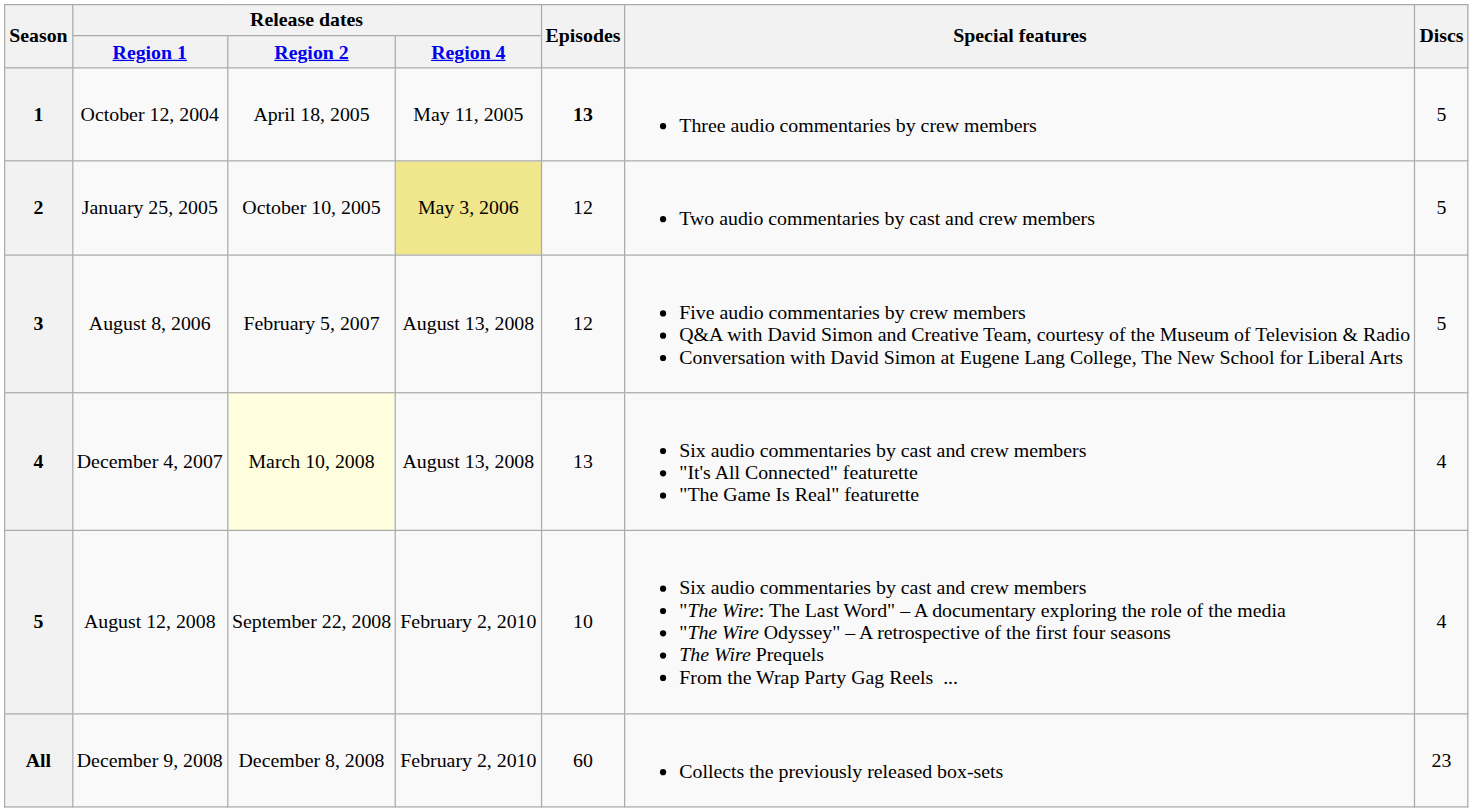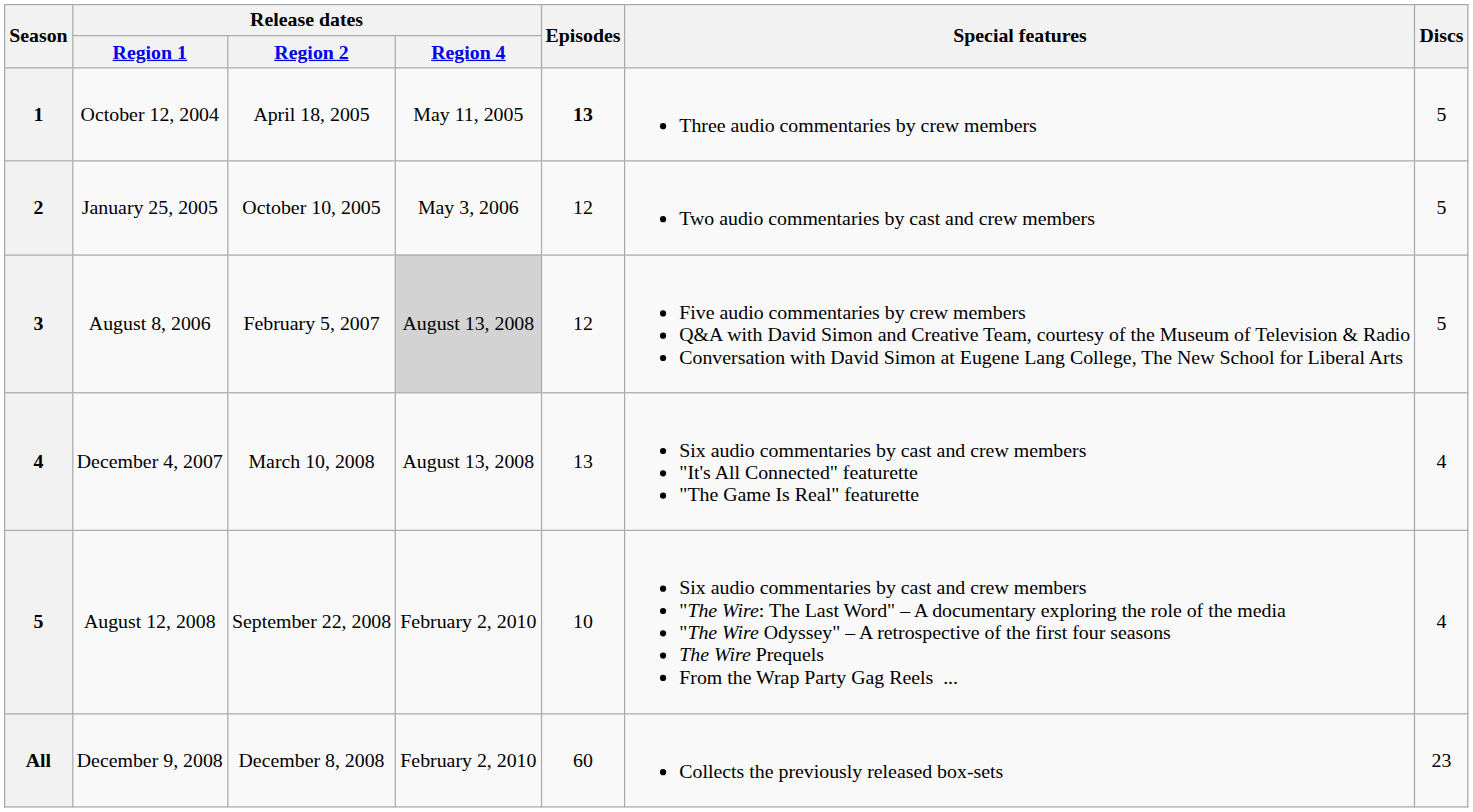(468, 207) khaki background -> (468, 207) no background
(468, 323) no background -> (468, 323) lightgrey background
(312, 461) lightyellow background -> (312, 461) no background
